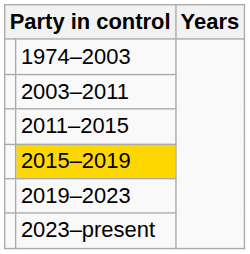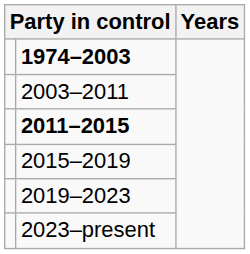(76, 56) normal -> (76, 56) bold
(75, 126) normal -> (75, 126) bold
(76, 160) gold background -> (76, 160) no background
